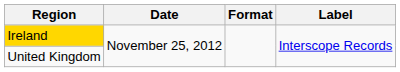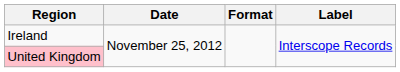(27, 35) gold background -> (27, 35) no background
(54, 56) no background -> (54, 56) pink background
